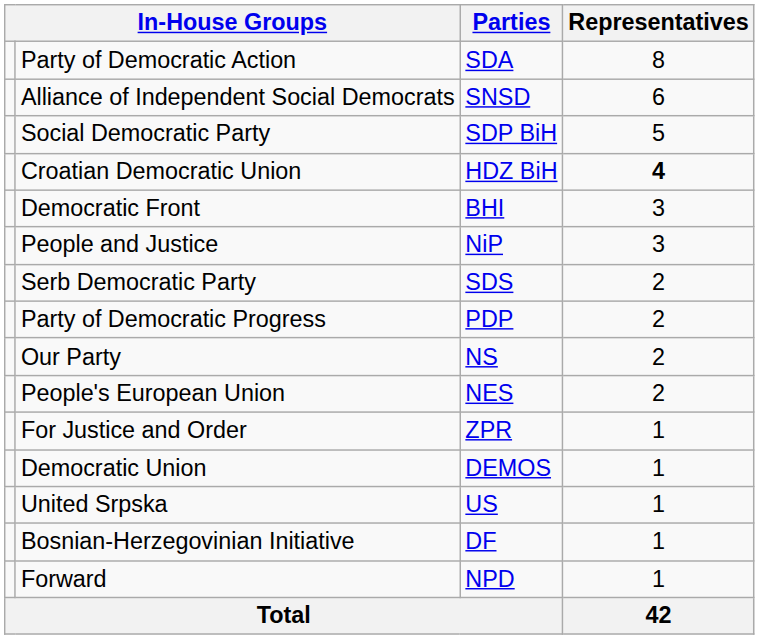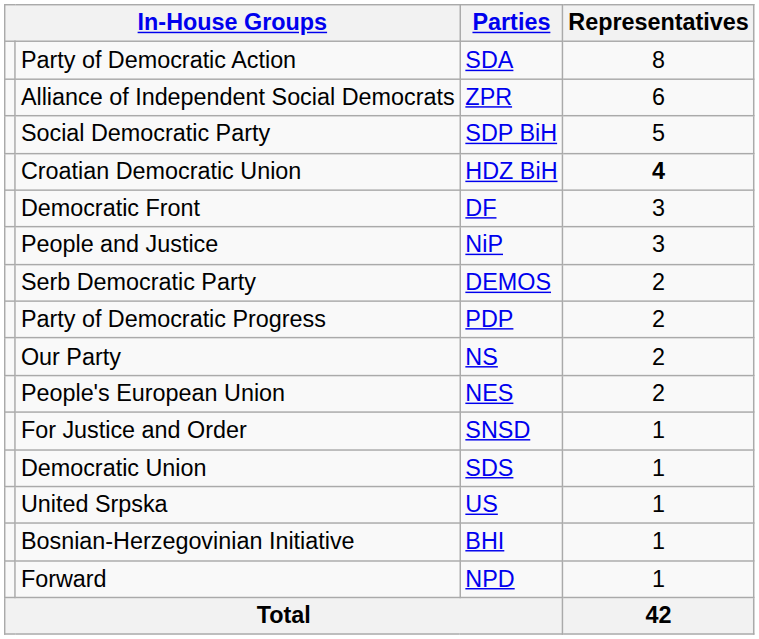(498, 97) SNSD -> (489, 97) ZPR
(485, 208) BHI -> (481, 208) DF
(489, 282) SDS -> (508, 282) DEMOS
(489, 430) ZPR -> (498, 430) SNSD
(508, 467) DEMOS -> (489, 467) SDS
(481, 541) DF -> (485, 541) BHI
